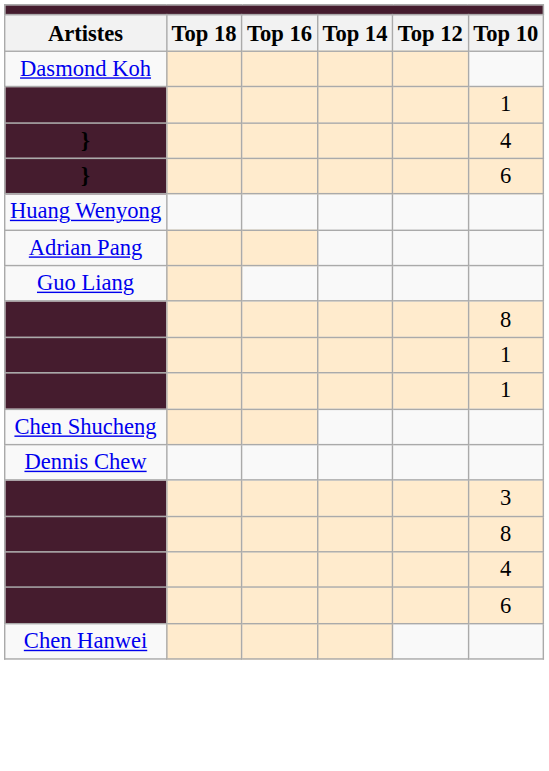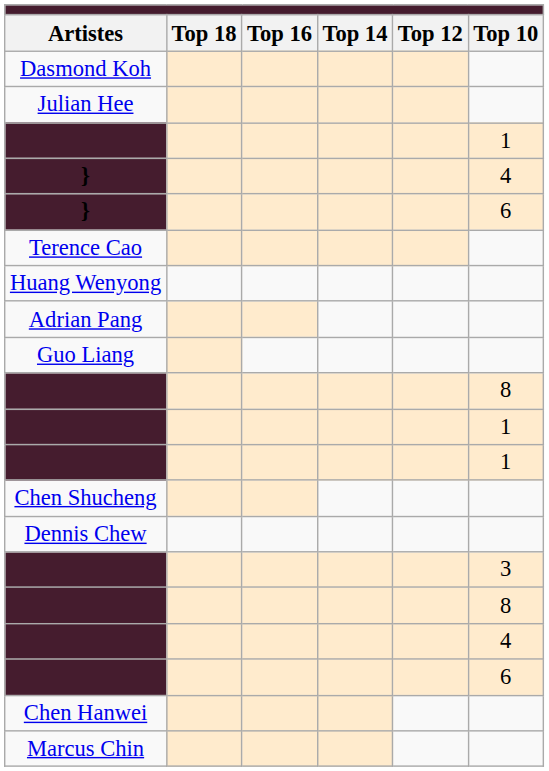+ row: (86, 104)
+ row: (86, 247)
+ row: (86, 748)
